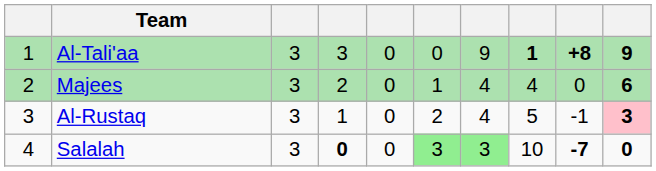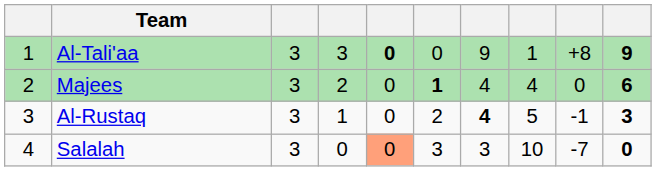(390, 52) normal -> (390, 52) bold
(532, 52) bold -> (532, 52) normal
(580, 52) bold -> (580, 52) normal
(437, 85) normal -> (437, 85) bold
(485, 117) normal -> (485, 117) bold
(627, 117) pink background -> (627, 117) no background
(342, 149) bold -> (342, 149) normal
(390, 149) no background -> (390, 149) lightsalmon background
(437, 149) lightgreen background -> (437, 149) no background
(485, 149) lightgreen background -> (485, 149) no background
(580, 149) bold -> (580, 149) normal
